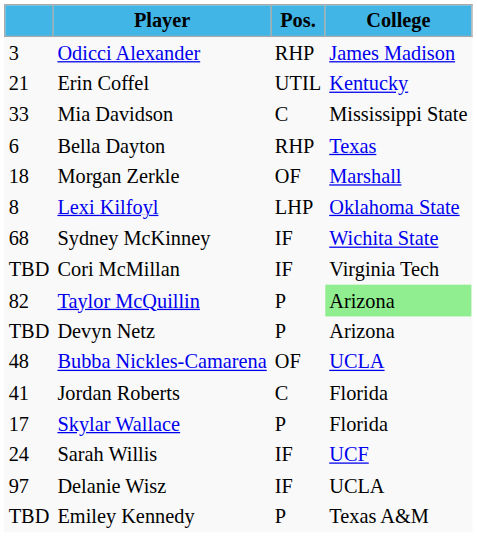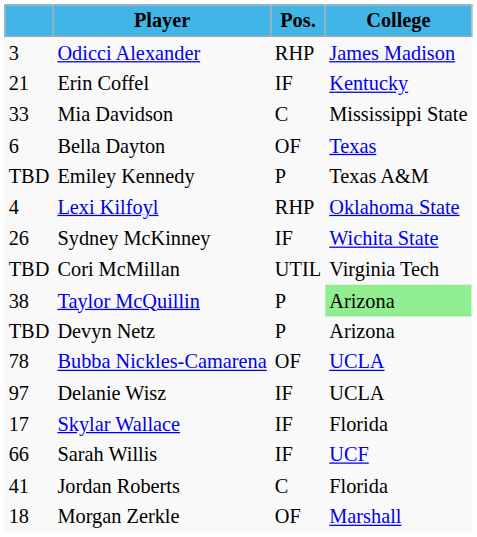(298, 83) UTIL -> (284, 83) IF
(295, 145) RHP -> (288, 145) OF
rows swapped: (126, 517) <-> (118, 176)
(14, 207) 8 -> (14, 207) 4
(294, 207) LHP -> (295, 207) RHP
(19, 238) 68 -> (19, 238) 26
(284, 269) IF -> (298, 269) UTIL
(19, 300) 82 -> (19, 300) 38
(19, 362) 48 -> (19, 362) 78
rows swapped: (119, 393) <-> (112, 486)
(281, 424) P -> (284, 424) IF
(19, 455) 24 -> (19, 455) 66
